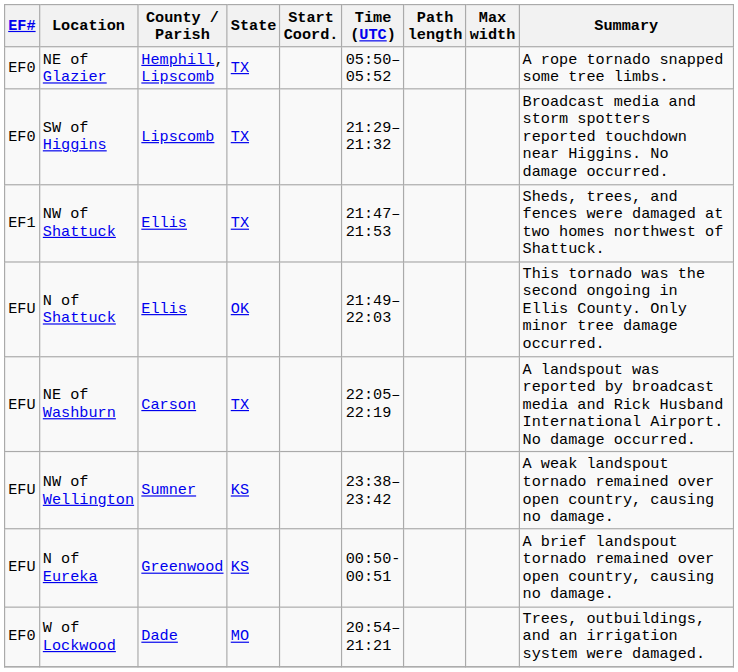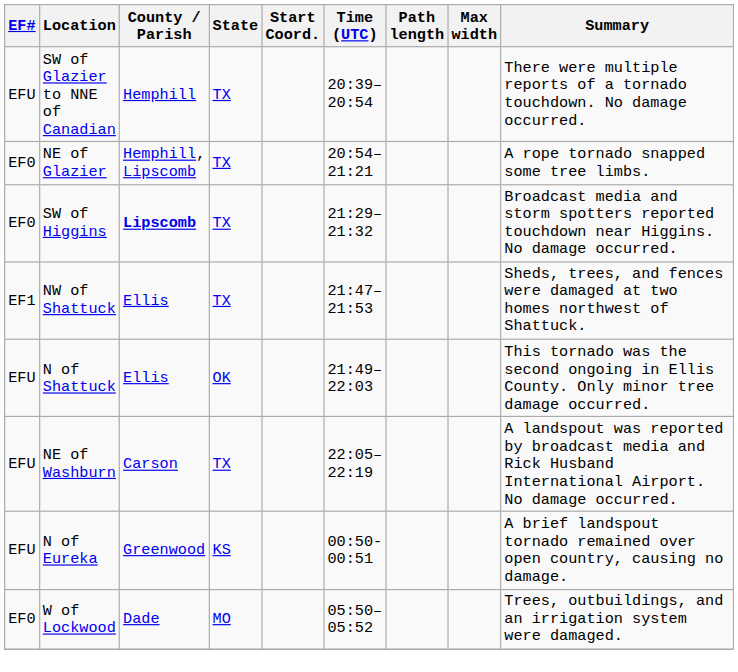+ row: (79, 94)
(373, 68) 05:50–05:52 -> (355, 163) 20:54–21:21
(178, 137) normal -> (160, 223) bold
- row: (88, 490)
(373, 636) 20:54–21:21 -> (355, 619) 05:50–05:52
